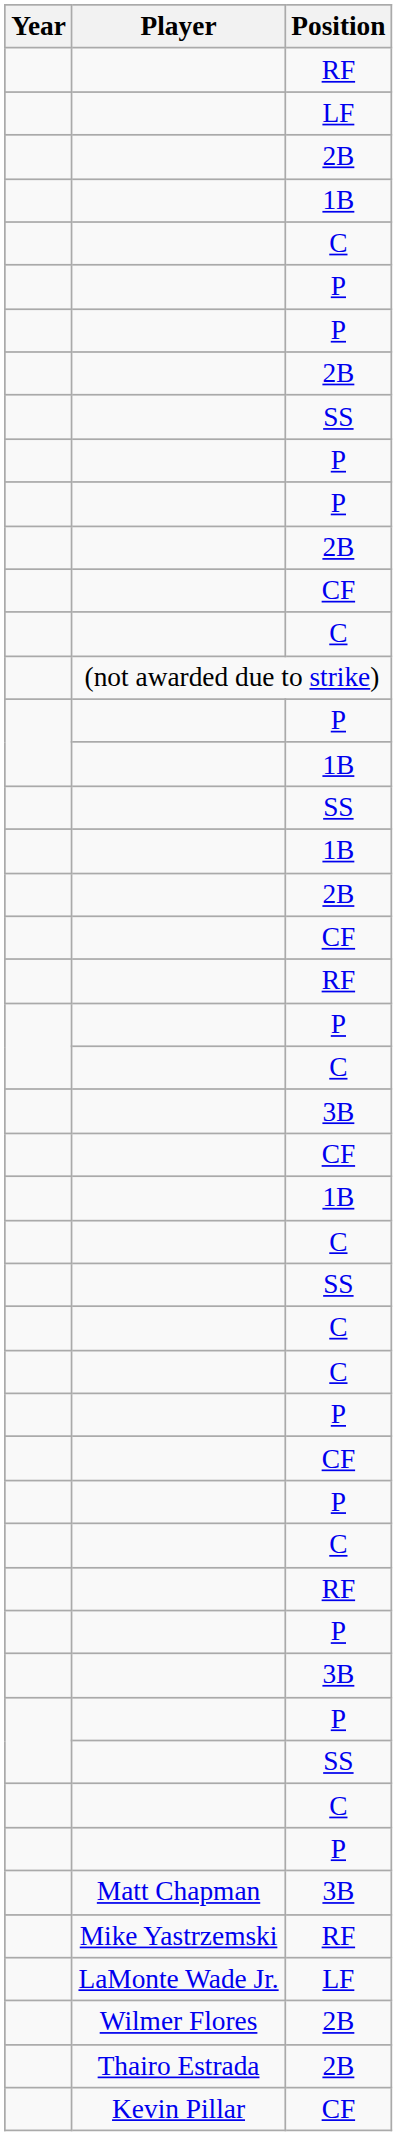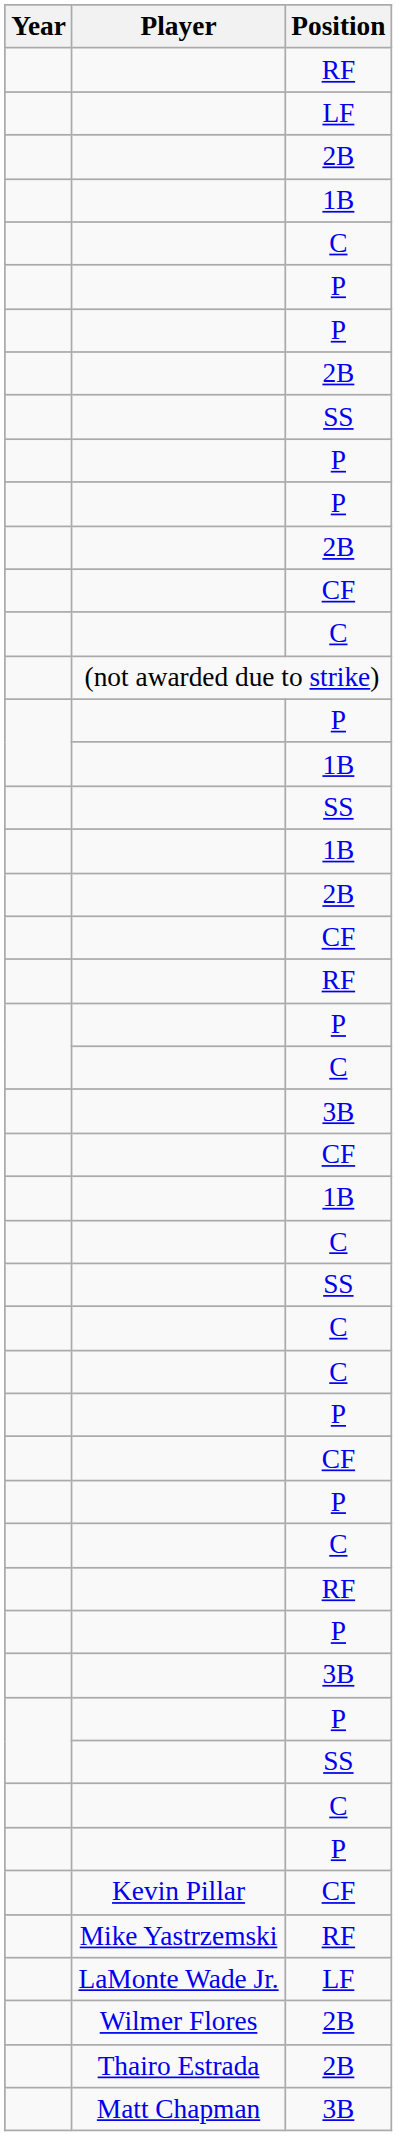rows swapped: (179, 2108) <-> (179, 1892)
